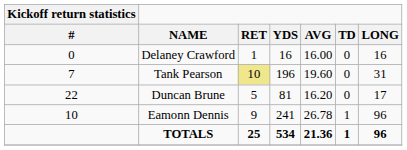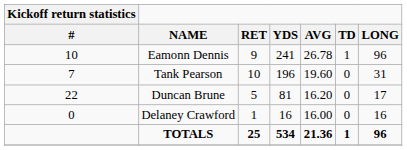rows swapped: (188, 114) <-> (188, 54)
(254, 74) khaki background -> (254, 74) no background
